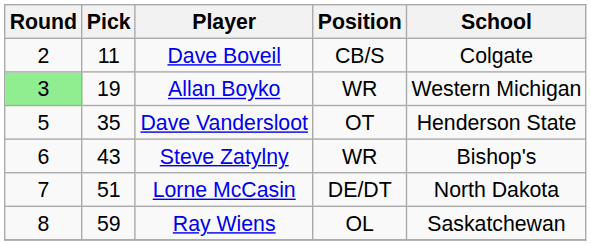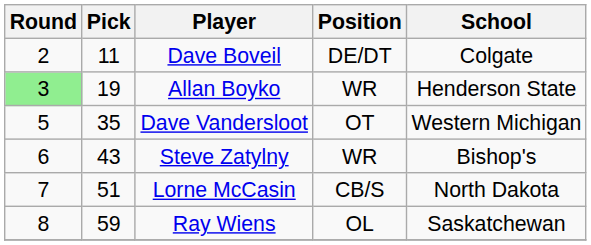(360, 55) CB/S -> (360, 55) DE/DT
(496, 89) Western Michigan -> (496, 89) Henderson State
(496, 123) Henderson State -> (496, 123) Western Michigan
(360, 190) DE/DT -> (360, 190) CB/S
